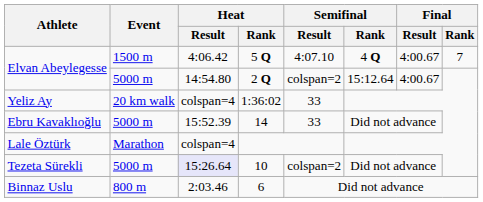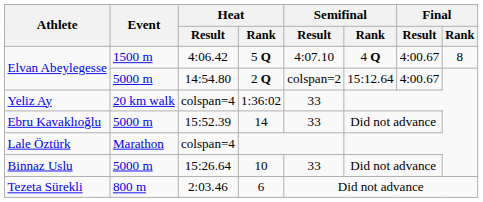(460, 57) 7 -> (460, 57) 8
(45, 165) Tezeta Sürekli -> (40, 165) Binnaz Uslu
(208, 165) lavender background -> (208, 165) no background
(314, 165) colspan=2 -> (314, 165) 33
(40, 187) Binnaz Uslu -> (45, 187) Tezeta Sürekli
